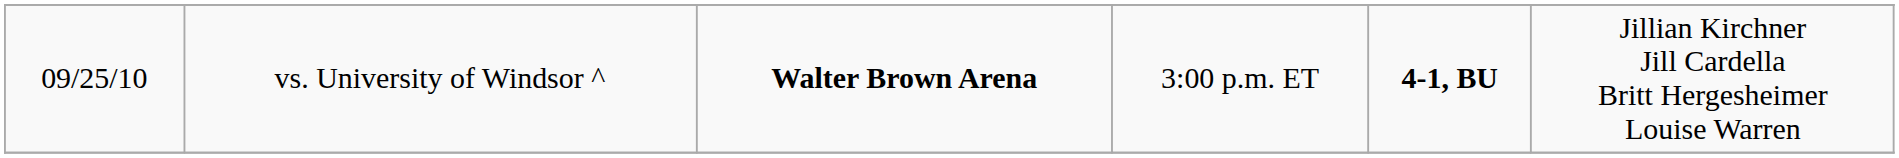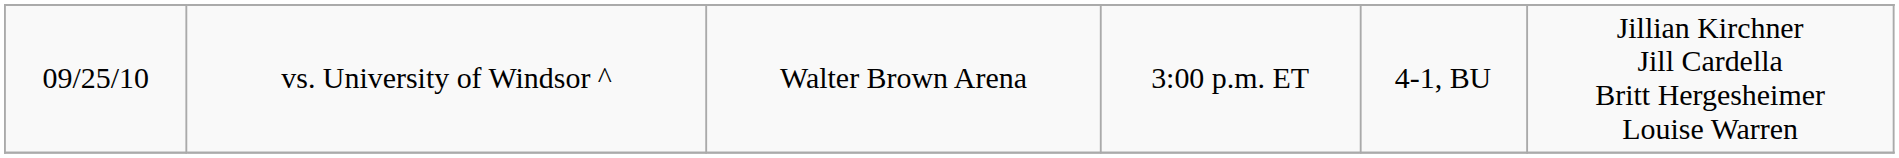(904, 78) bold -> (904, 78) normal
(1450, 78) bold -> (1443, 78) normal
